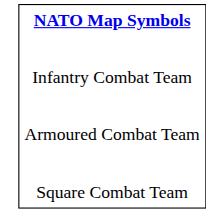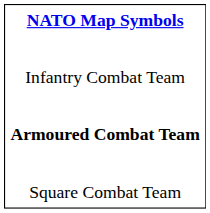(112, 134) normal -> (105, 134) bold
